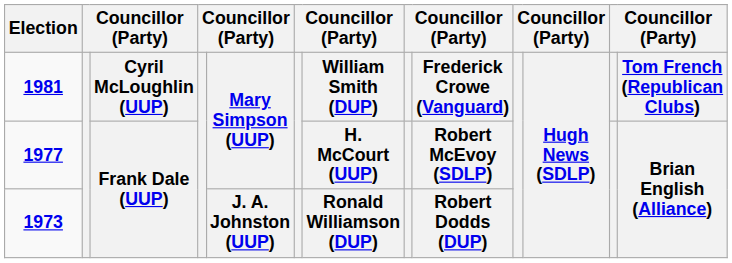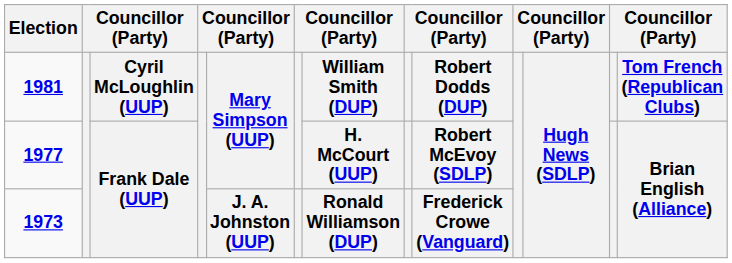(463, 86) Frederick Crowe (Vanguard) -> (463, 86) Robert Dodds (DUP)
(463, 222) Robert Dodds (DUP) -> (463, 222) Frederick Crowe (Vanguard)
